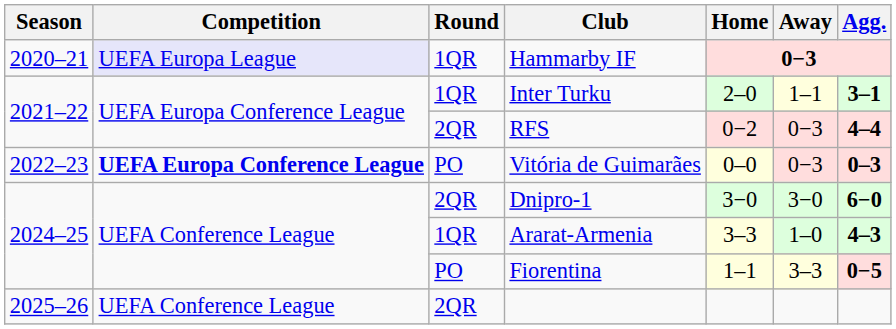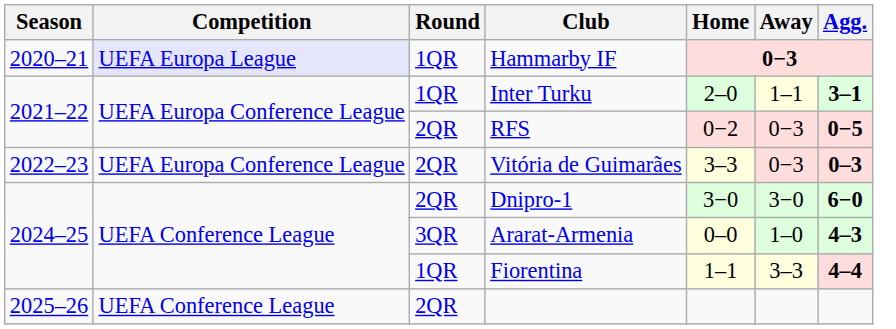(864, 128) 4–4 -> (845, 128) 0−5
(261, 164) bold -> (252, 164) normal
(449, 164) PO -> (436, 164) 2QR
(740, 164) 0–0 -> (721, 164) 3–3
(455, 235) 1QR -> (436, 235) 3QR
(740, 235) 3–3 -> (721, 235) 0–0
(449, 270) PO -> (436, 270) 1QR
(864, 270) 0−5 -> (845, 270) 4–4
